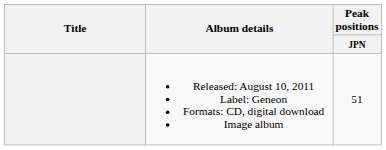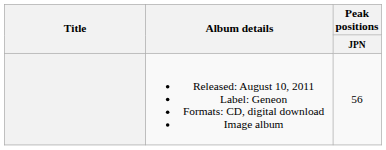(357, 99) 51 -> (357, 99) 56
